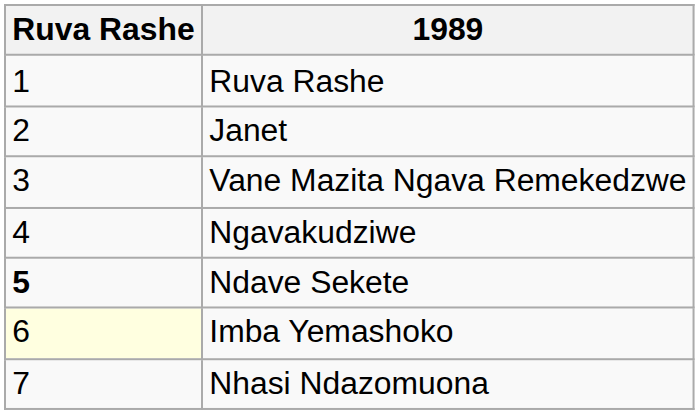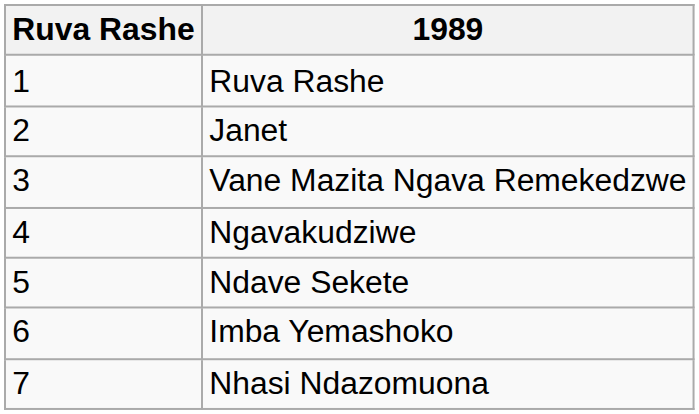(21, 282) bold -> (21, 282) normal
(21, 332) lightyellow background -> (21, 332) no background
